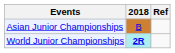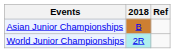(139, 41) bold -> (139, 41) normal
